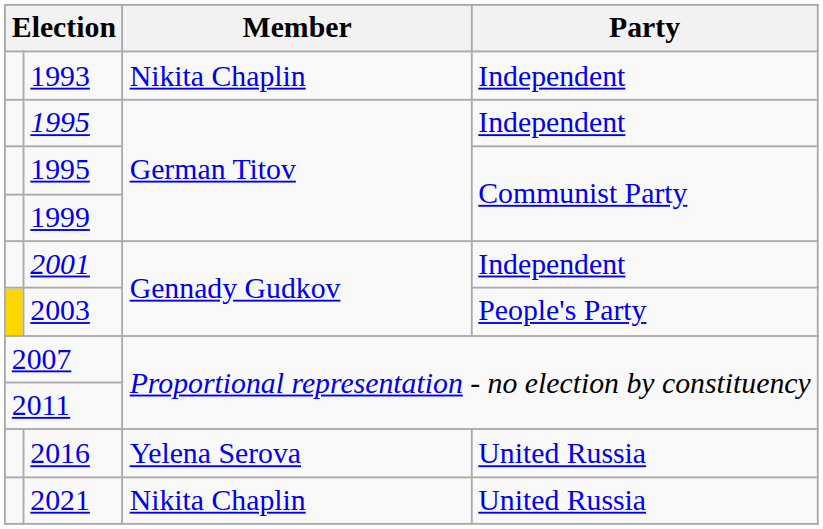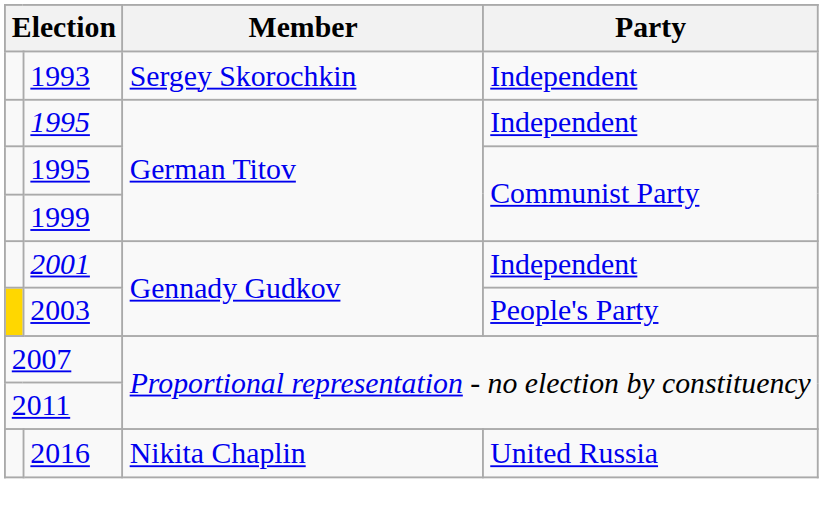(218, 75) Nikita Chaplin -> (243, 75) Sergey Skorochkin
(215, 452) Yelena Serova -> (218, 452) Nikita Chaplin
- row: (60, 500)
